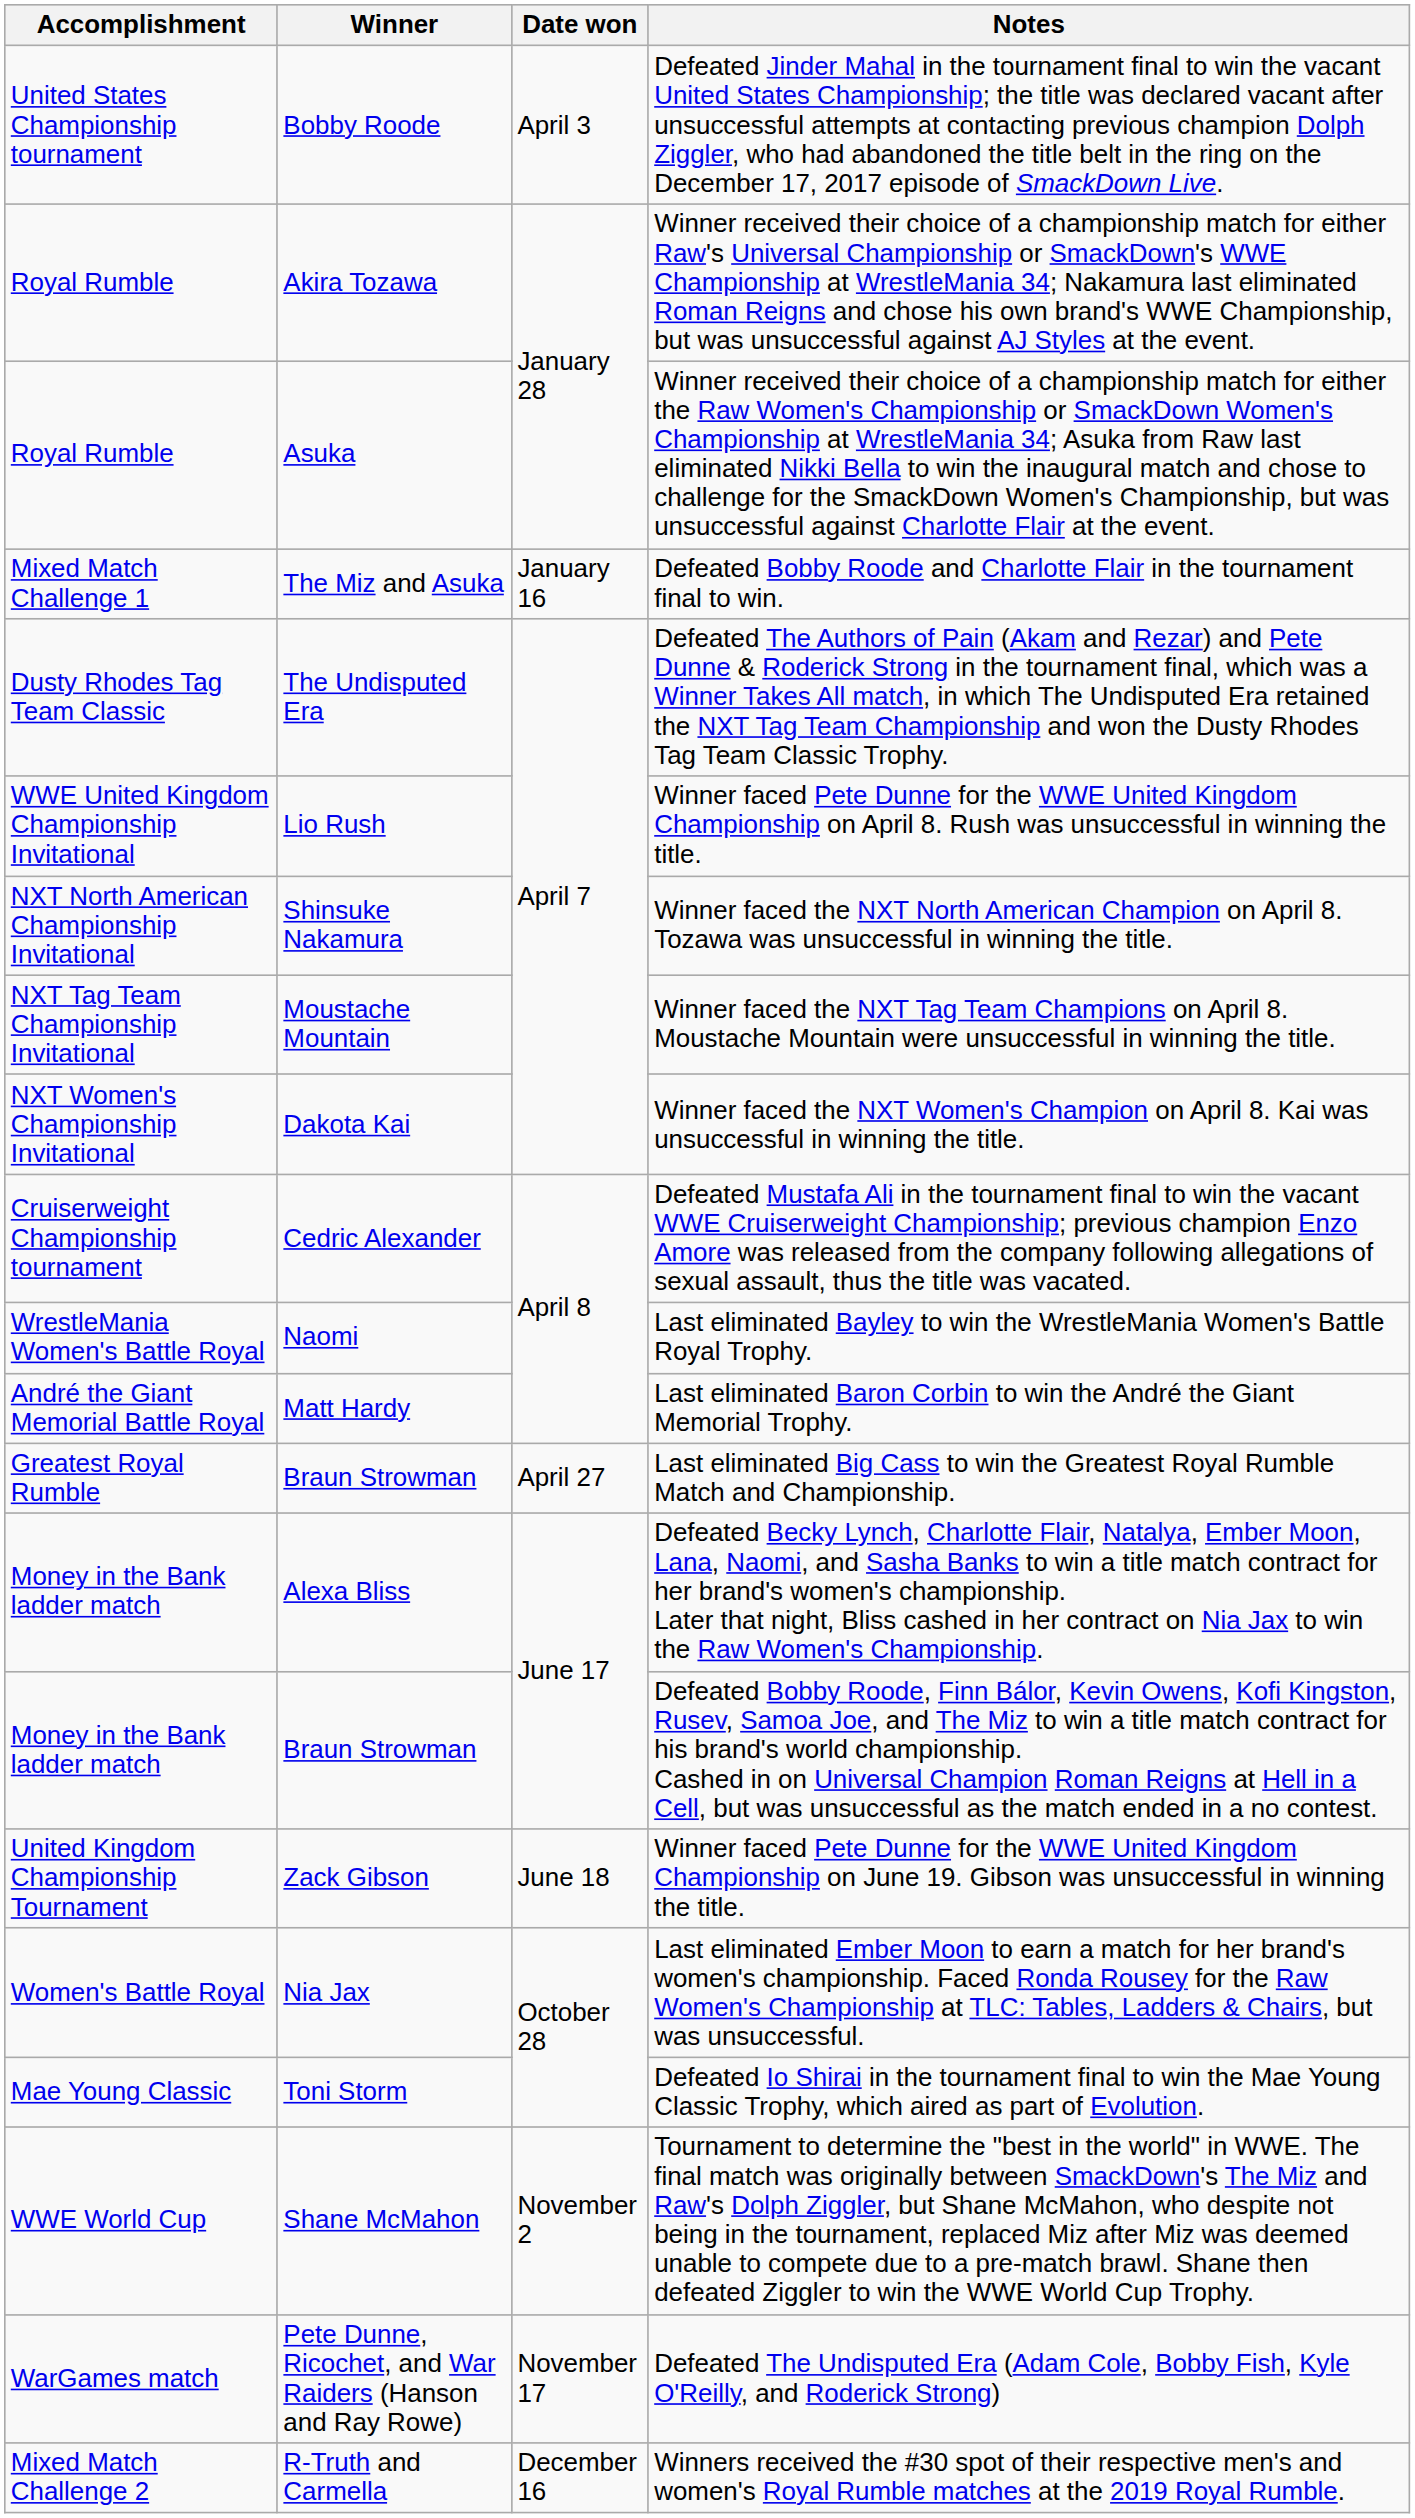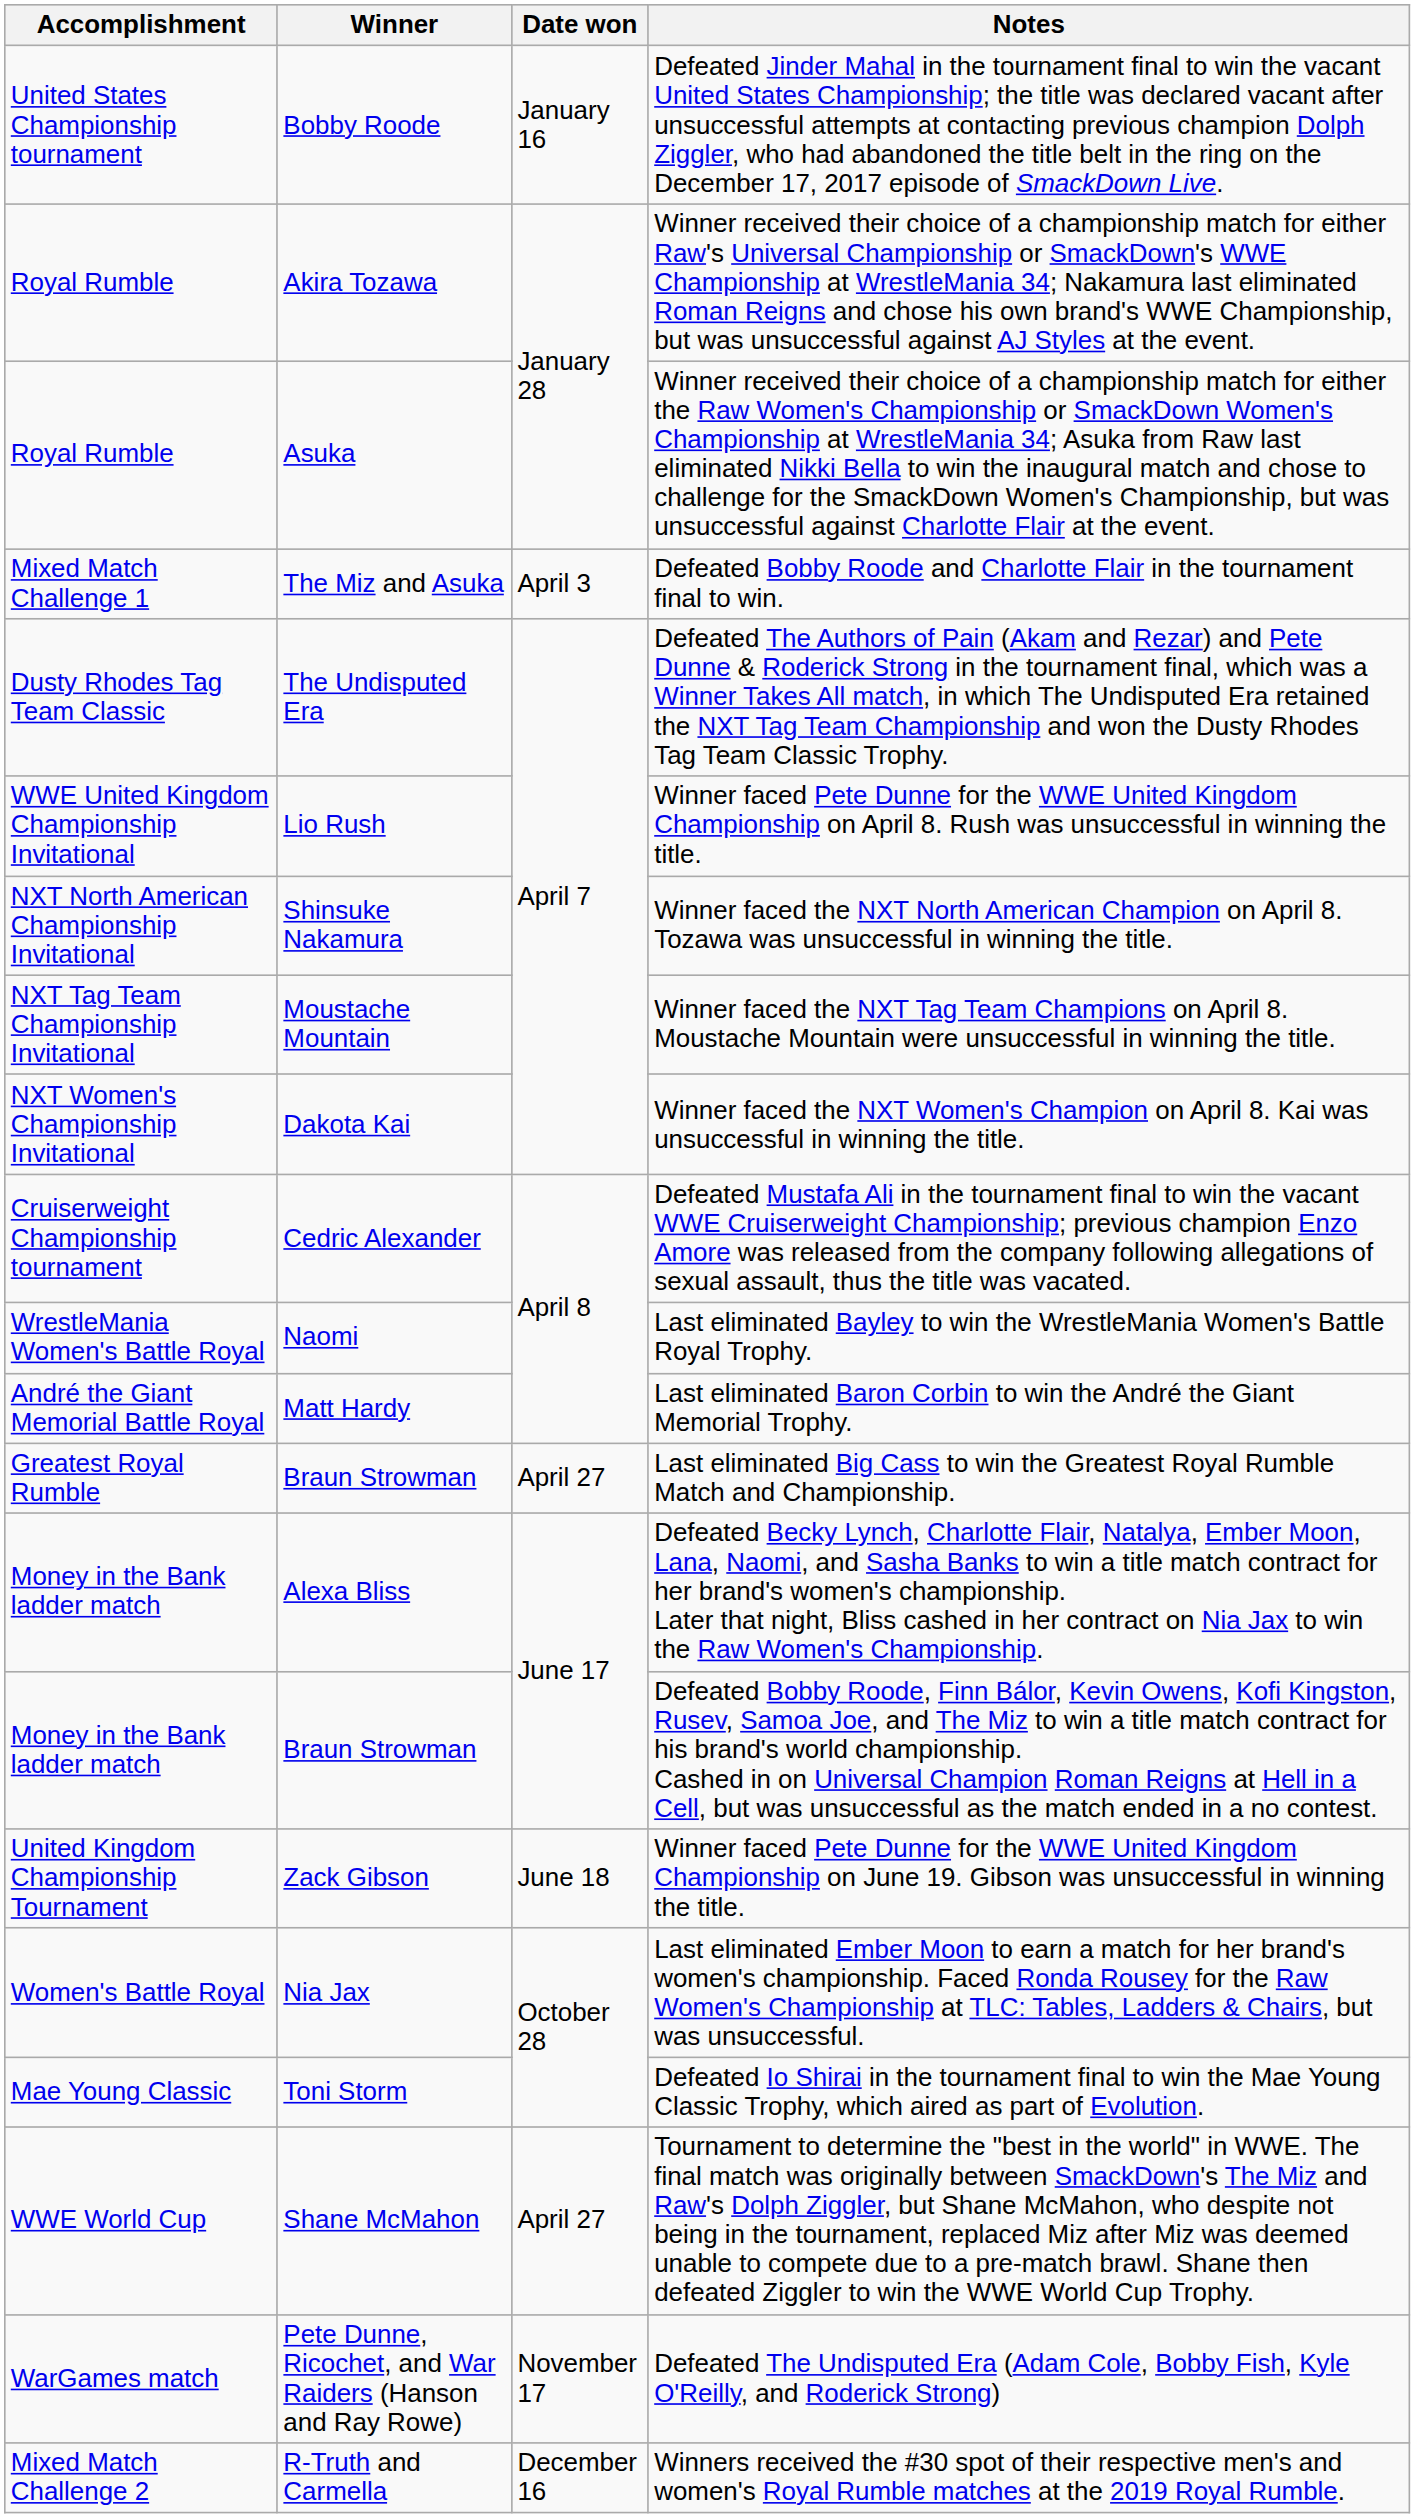(554, 124) April 3 -> (564, 124) January 16
(564, 583) January 16 -> (554, 583) April 3
(577, 2220) November 2 -> (561, 2220) April 27
